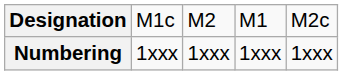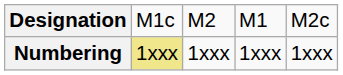(157, 53) no background -> (157, 53) khaki background
